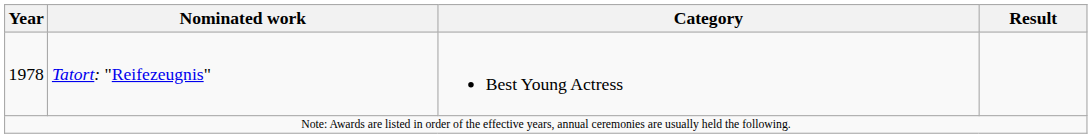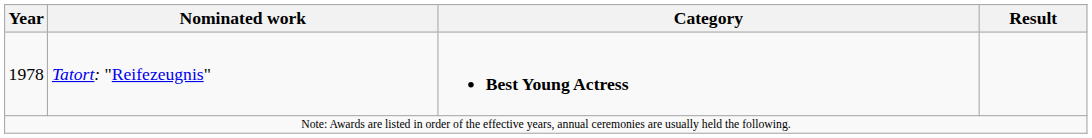(708, 84) normal -> (708, 84) bold
